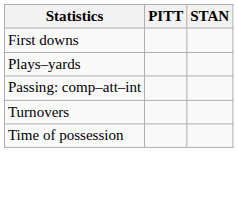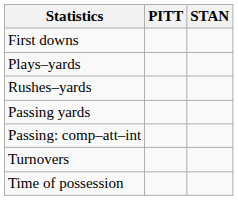+ row: (50, 88)
+ row: (49, 111)
